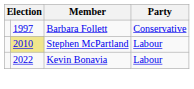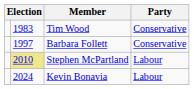+ row: (68, 28)
(23, 60) 2022 -> (23, 76) 2024
